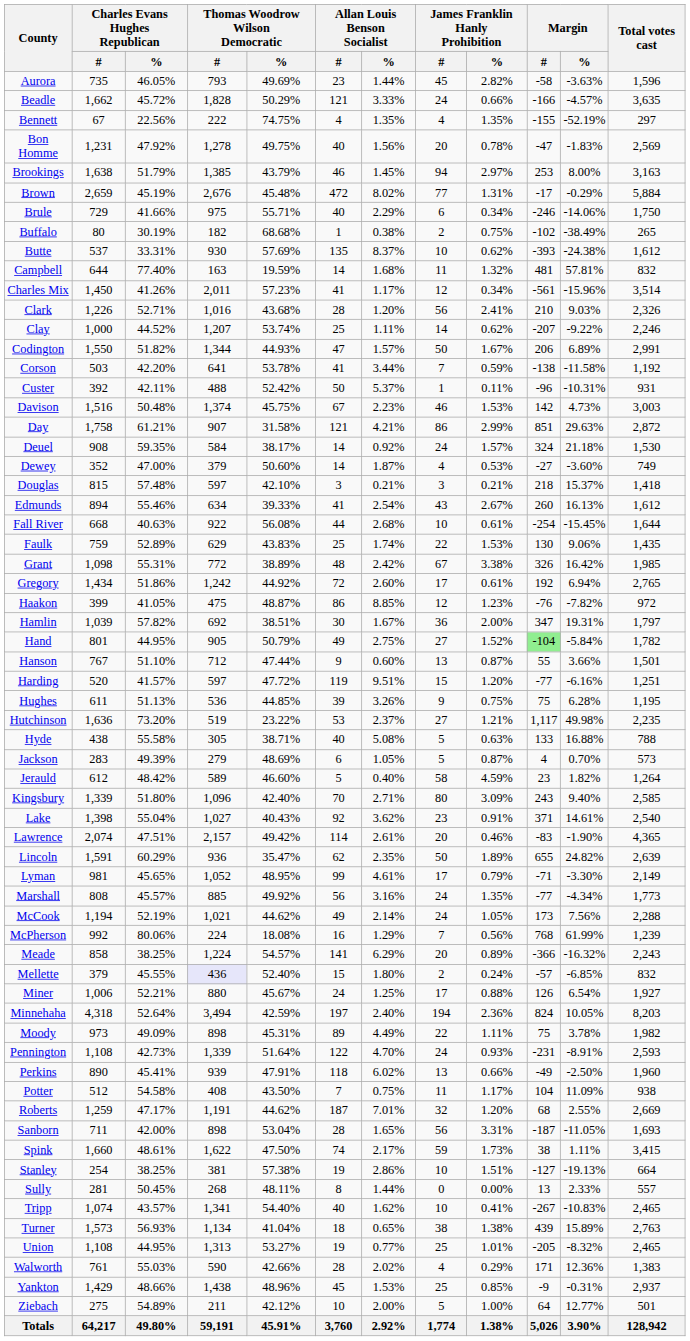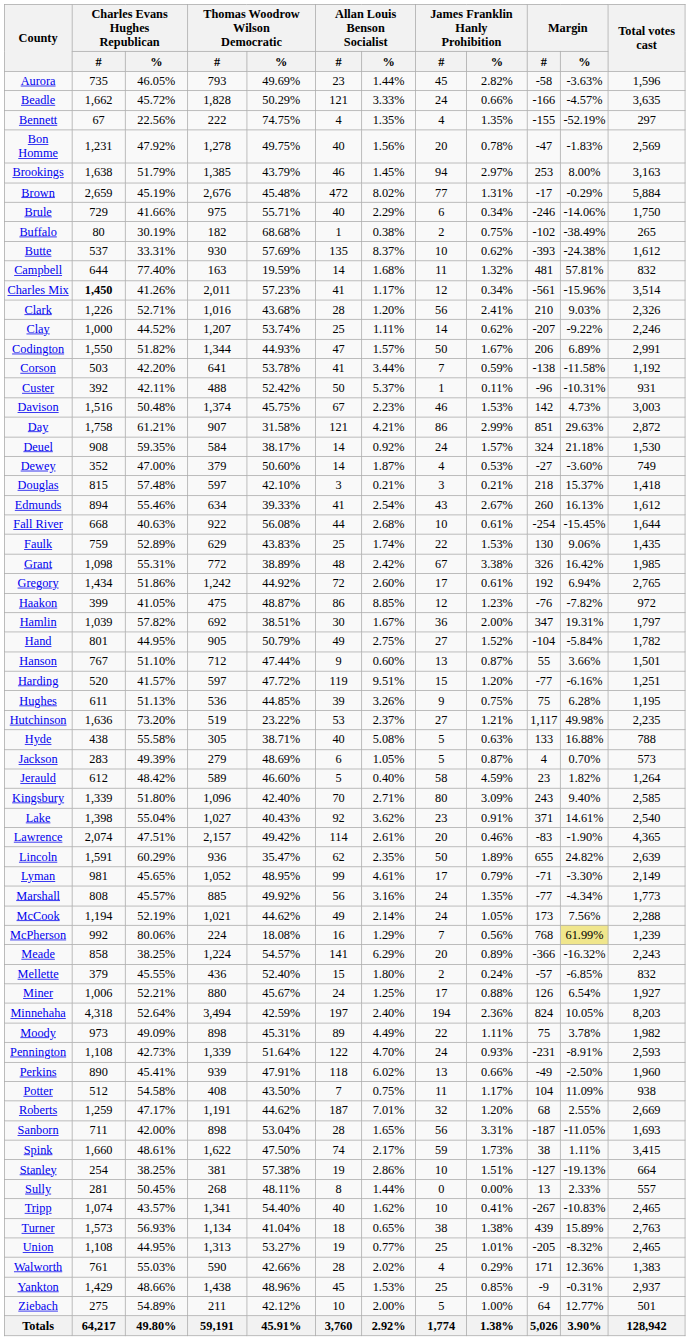(99, 290) normal -> (99, 290) bold
(544, 642) lightgreen background -> (544, 642) no background
(584, 935) no background -> (584, 935) khaki background
(217, 974) lavender background -> (217, 974) no background
